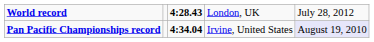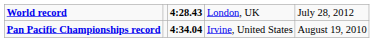(332, 29) lavender background -> (332, 29) no background
